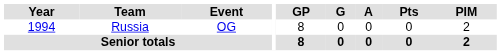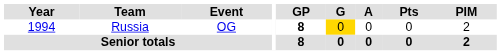(301, 27) normal -> (301, 27) bold
(341, 27) no background -> (341, 27) gold background
